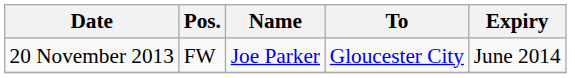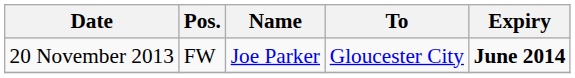(517, 55) normal -> (520, 55) bold
